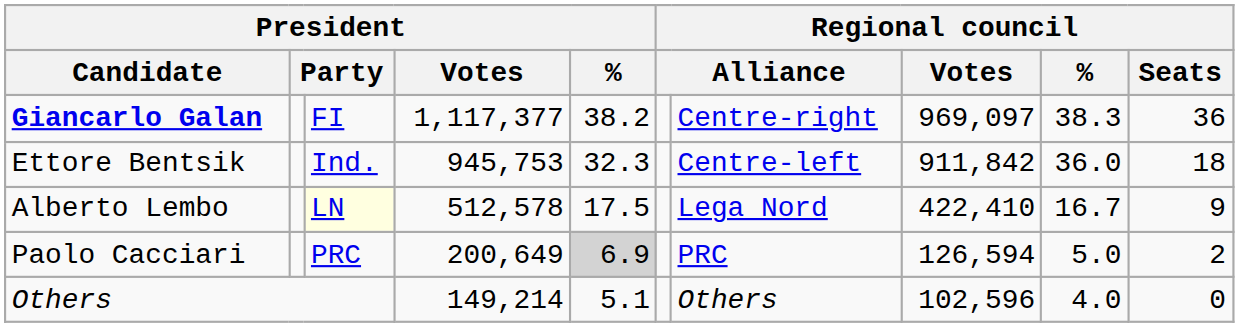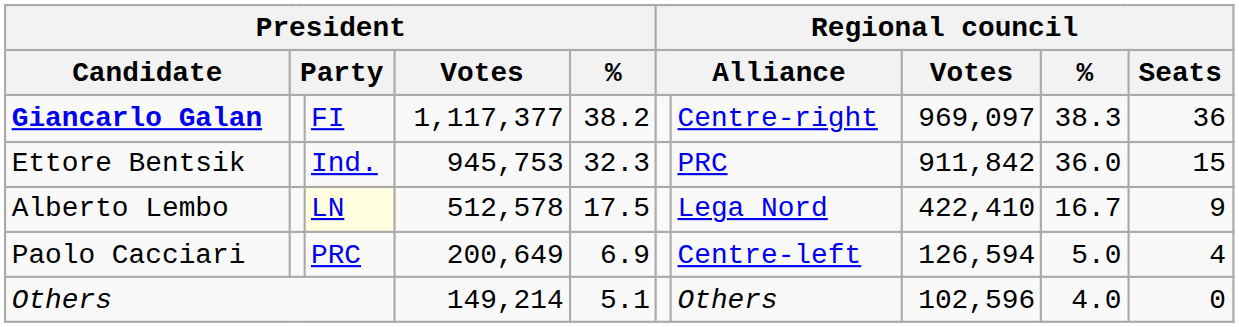(769, 164) Centre-left -> (703, 164) PRC
(1209, 164) 18 -> (1209, 164) 15
(625, 254) lightgrey background -> (625, 254) no background
(703, 254) PRC -> (769, 254) Centre-left
(1218, 254) 2 -> (1218, 254) 4
